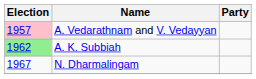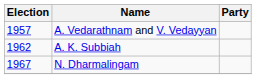(19, 30) pink background -> (19, 30) no background
(19, 47) lightgreen background -> (19, 47) no background
